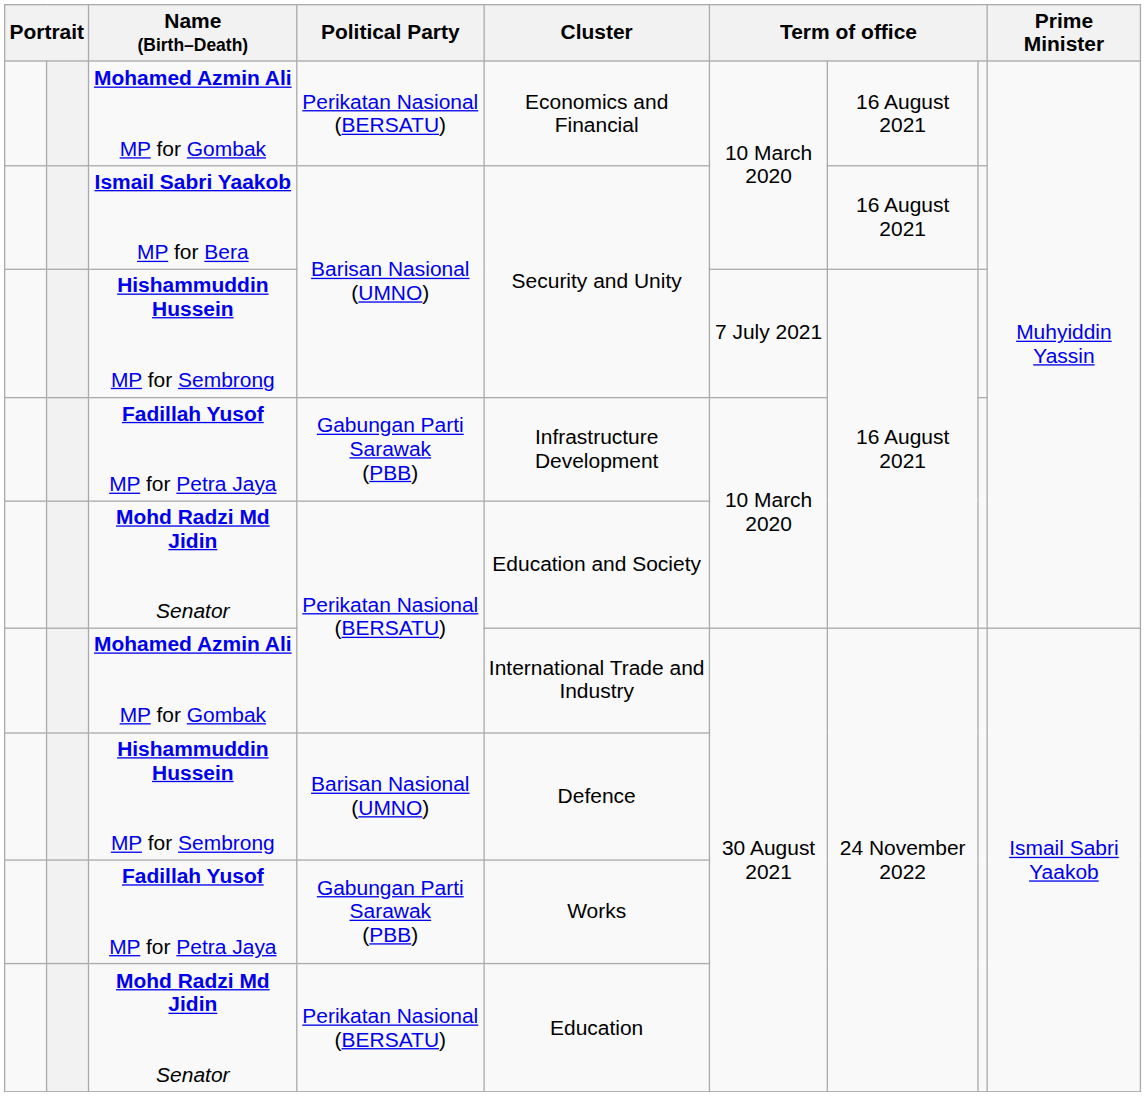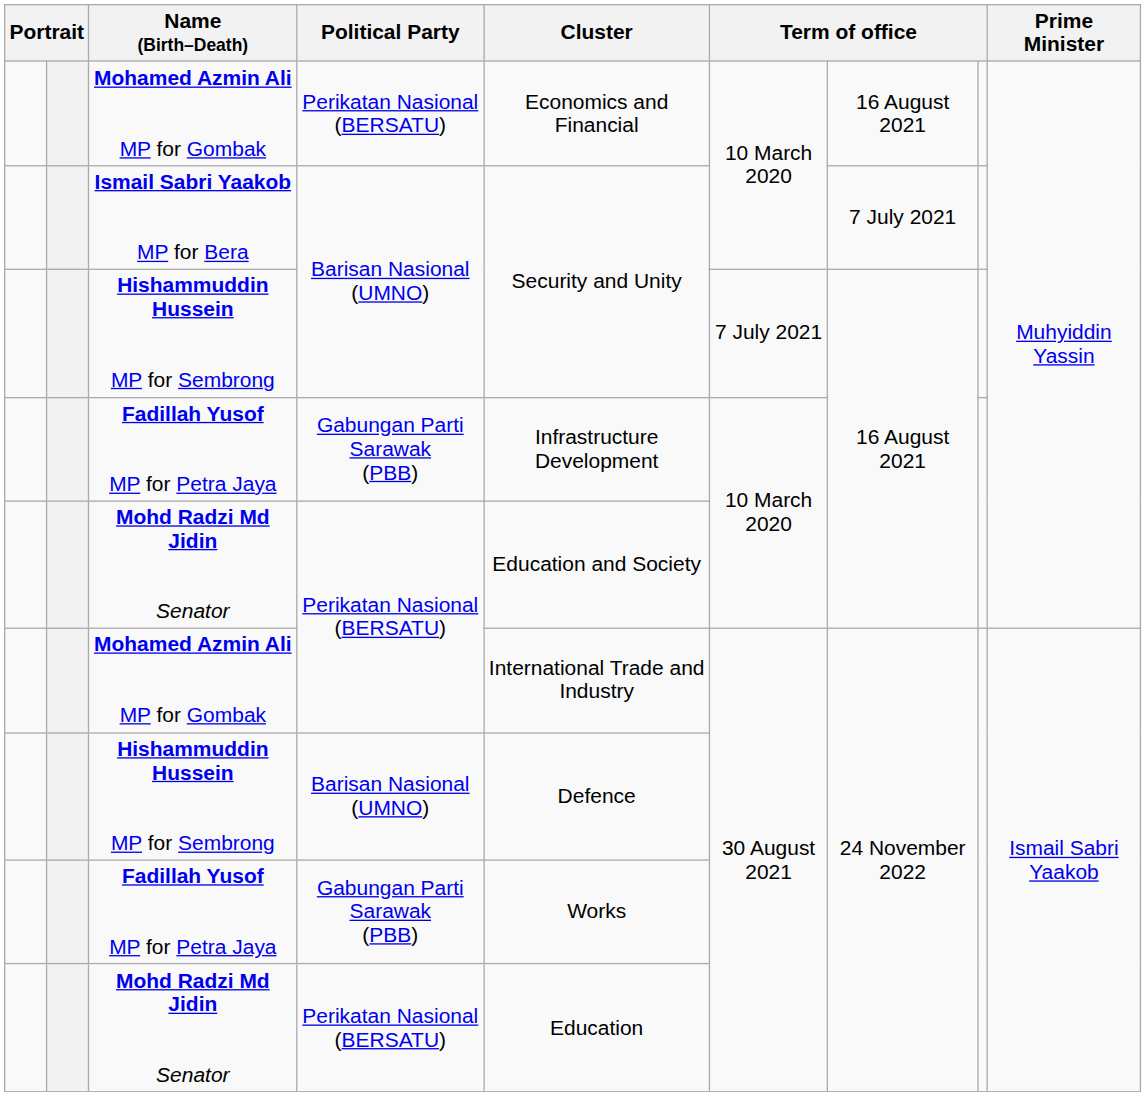(903, 217) 16 August 2021 -> (903, 217) 7 July 2021
